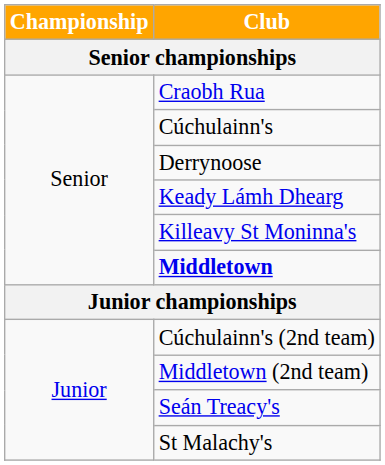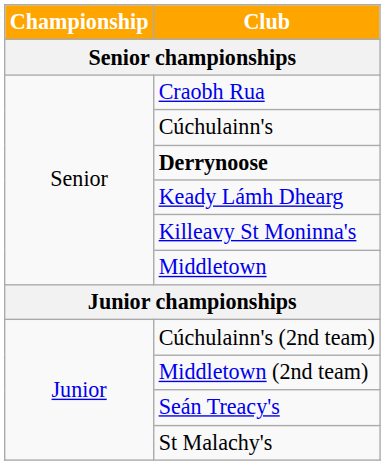(210, 162) normal -> (213, 162) bold
(216, 267) bold -> (213, 267) normal
